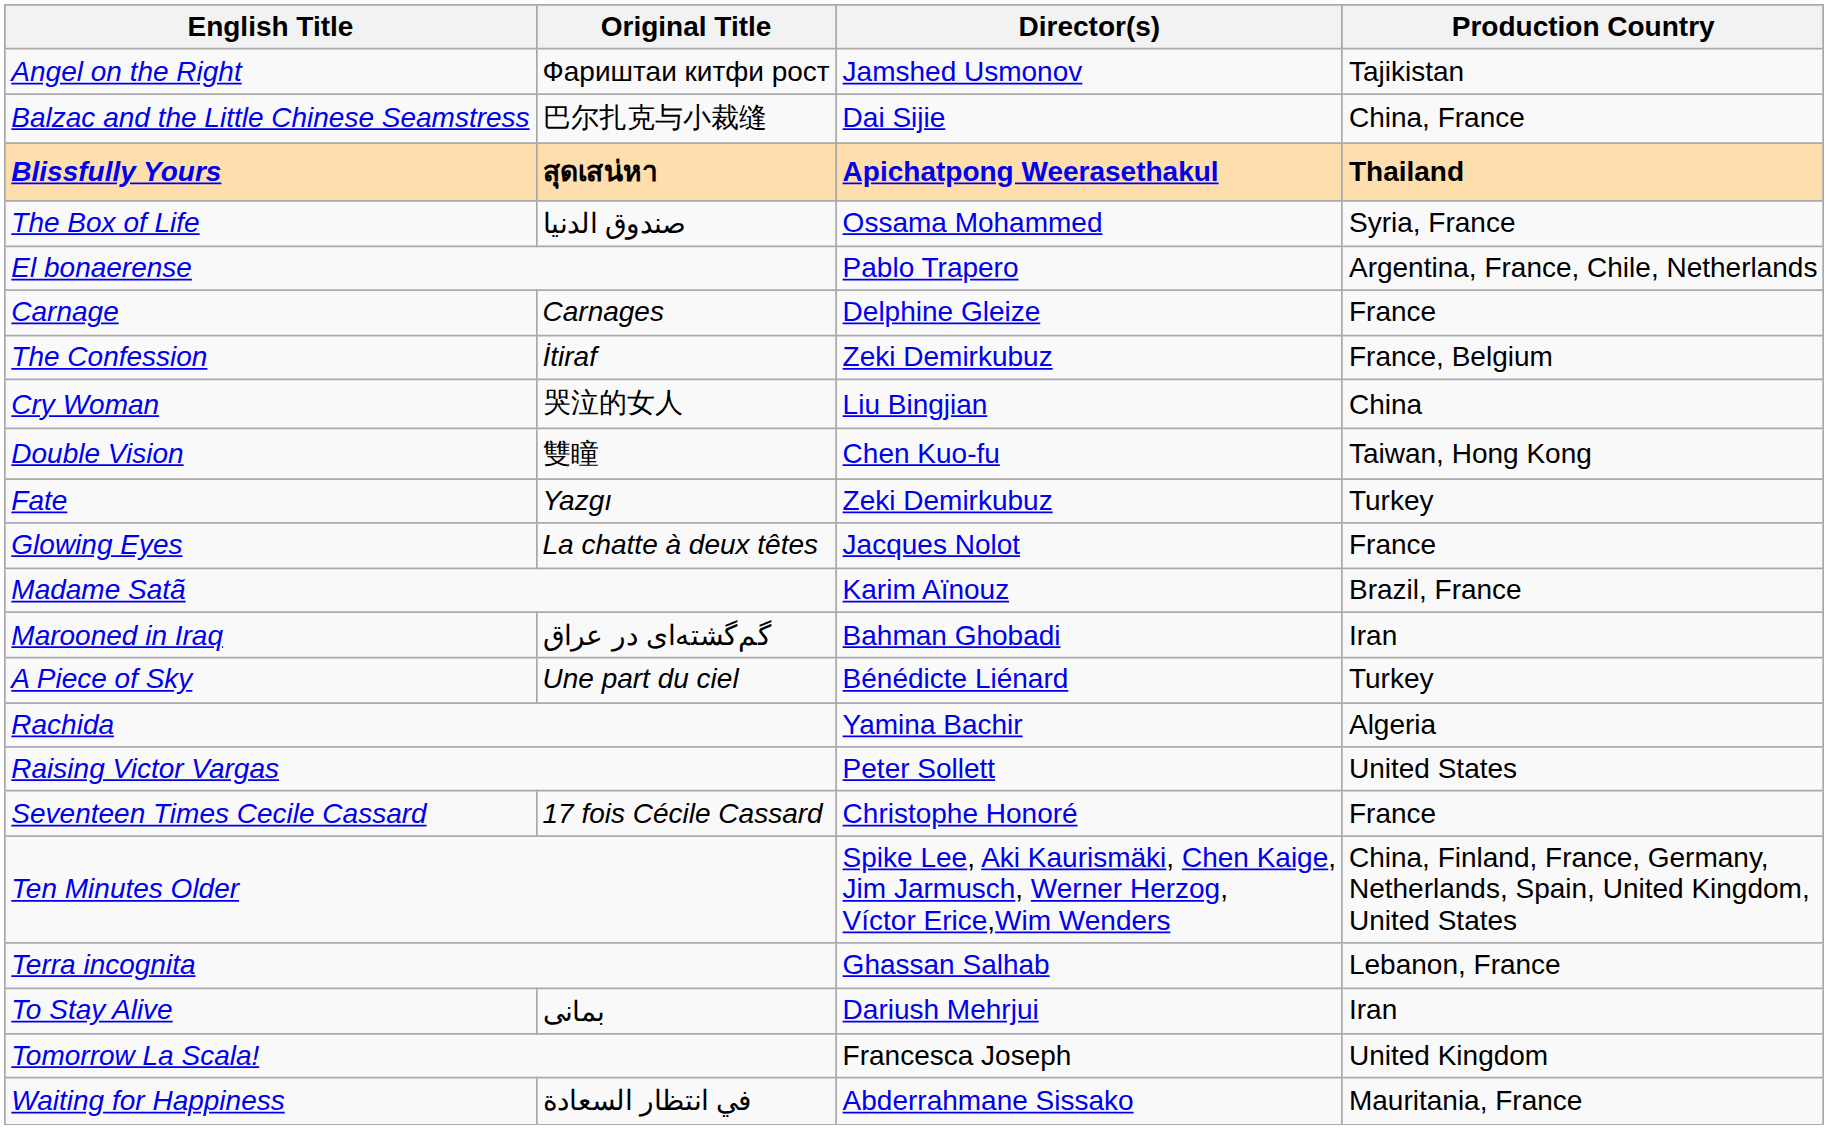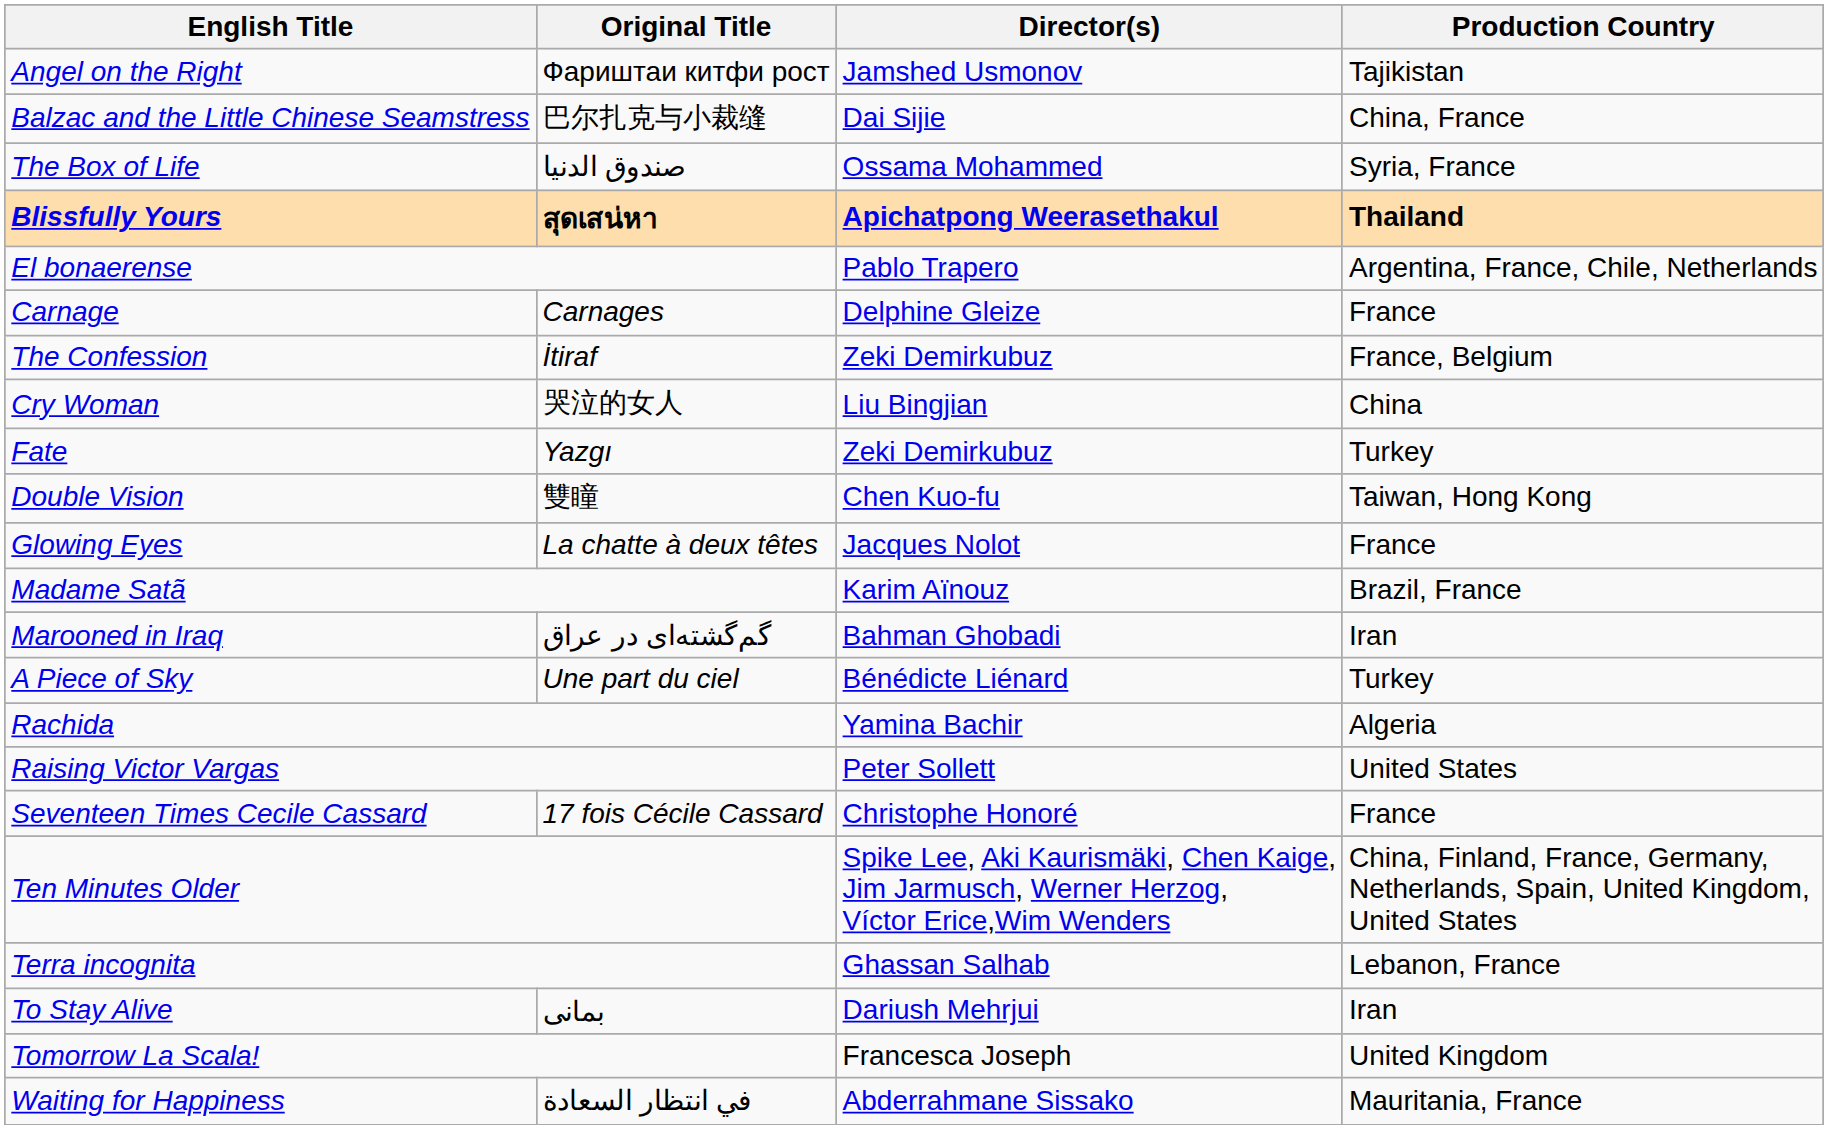rows swapped: (116, 171) <-> (106, 222)
rows swapped: (97, 453) <-> (39, 500)
